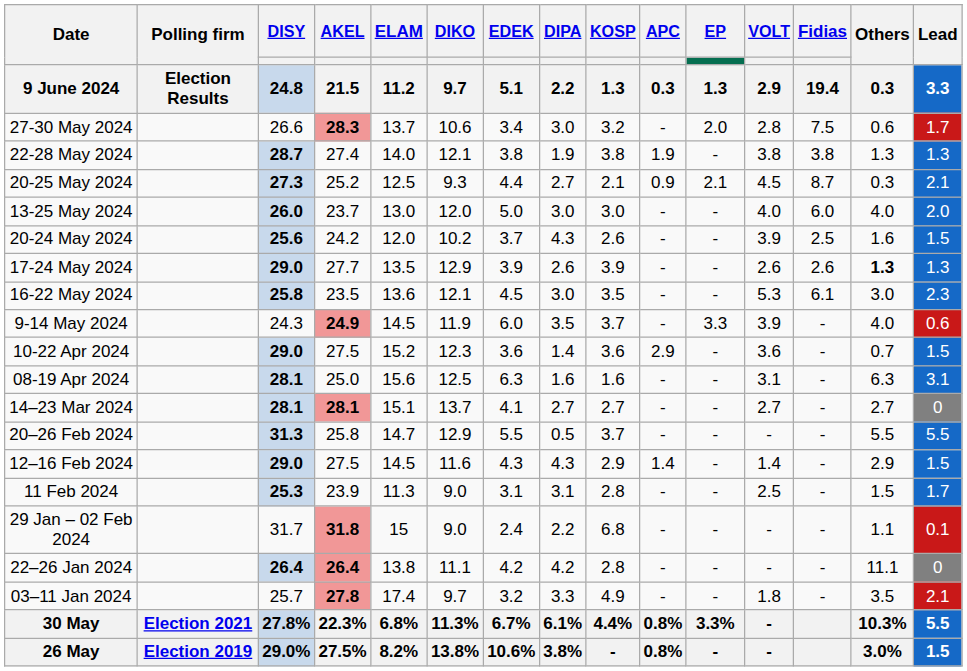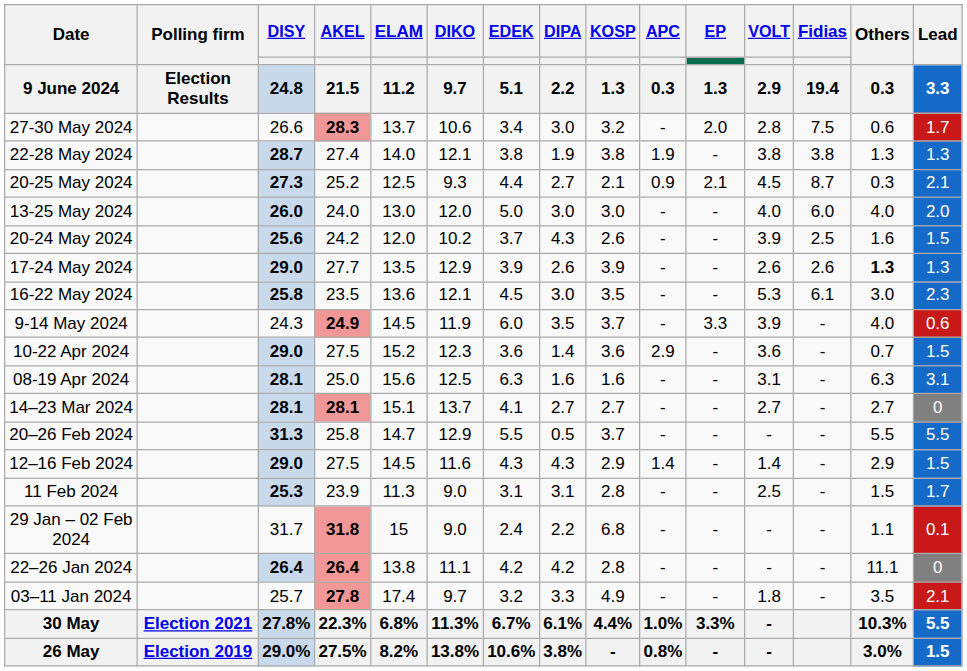(343, 210) 23.7 -> (343, 210) 24.0
(663, 623) 0.8% -> (663, 623) 1.0%
